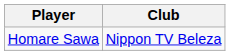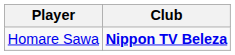(164, 38) normal -> (166, 38) bold
